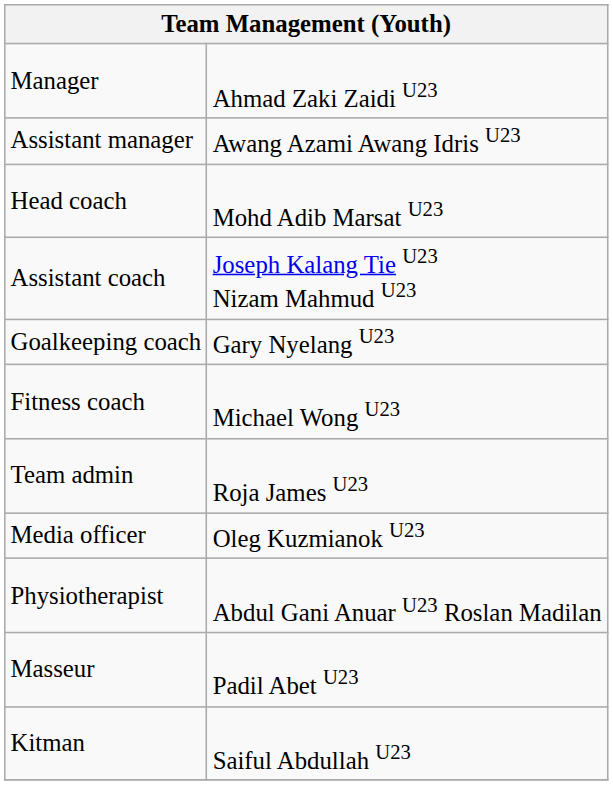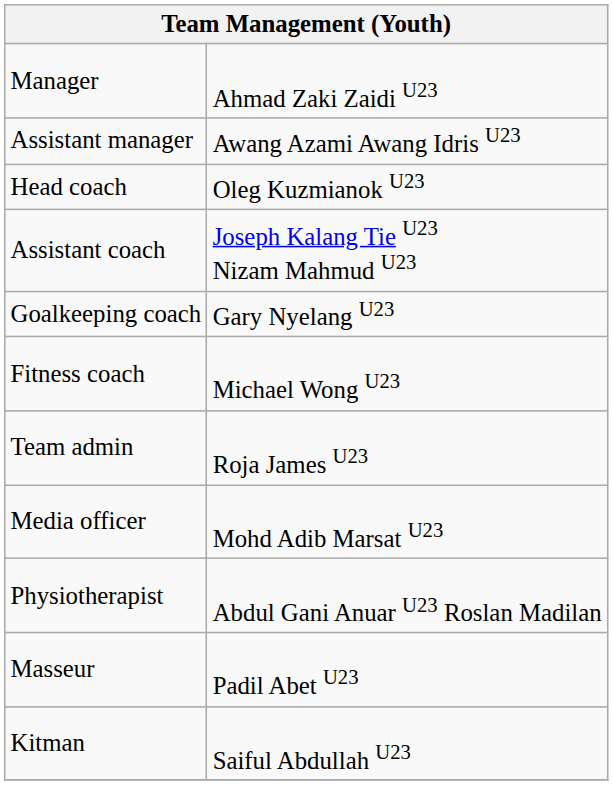(328, 214) Mohd Adib Marsat U23 -> (319, 186) Oleg Kuzmianok U23
(319, 535) Oleg Kuzmianok U23 -> (328, 535) Mohd Adib Marsat U23
